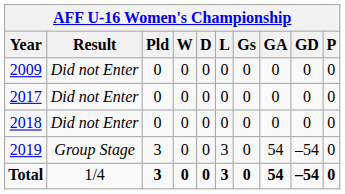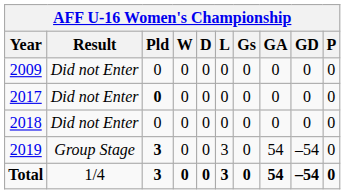(158, 97) normal -> (158, 97) bold
(158, 149) normal -> (158, 149) bold
